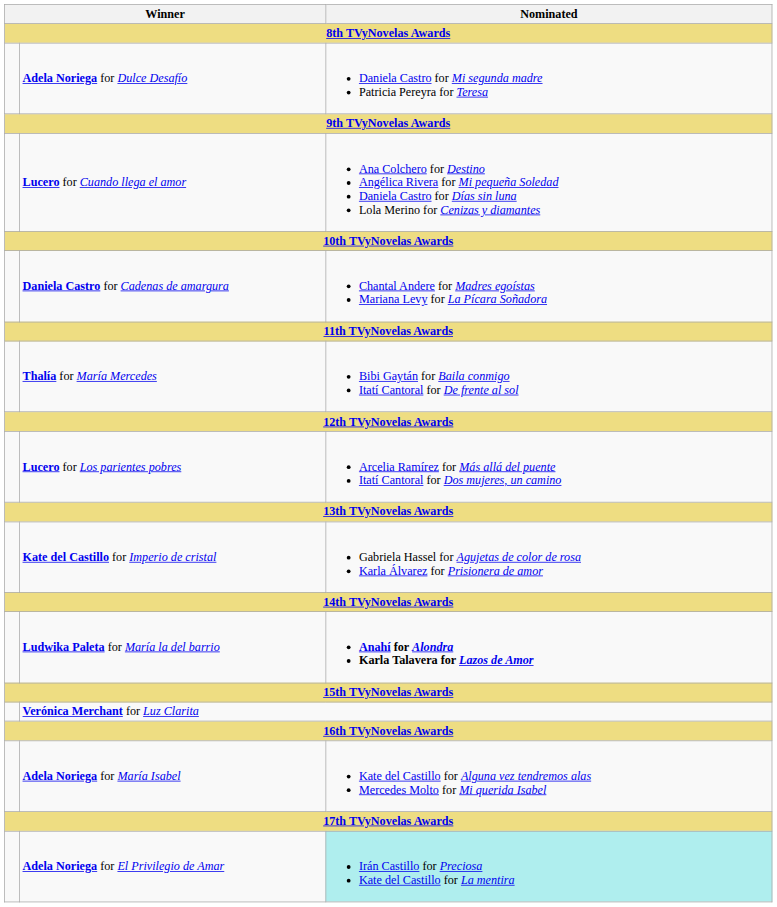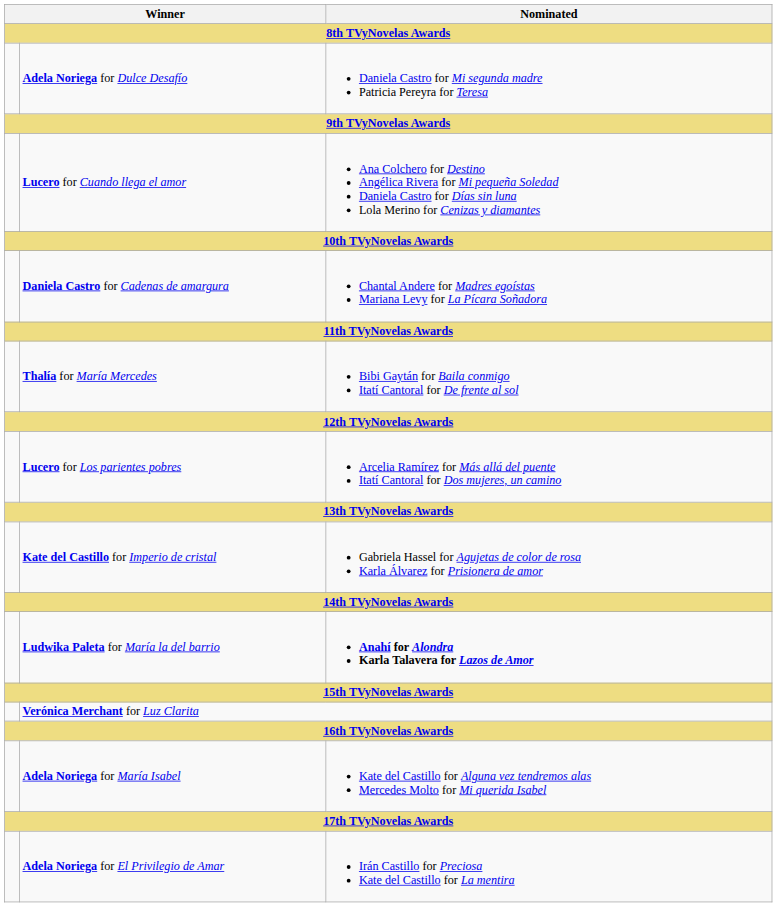(549, 873) paleturquoise background -> (549, 873) no background
